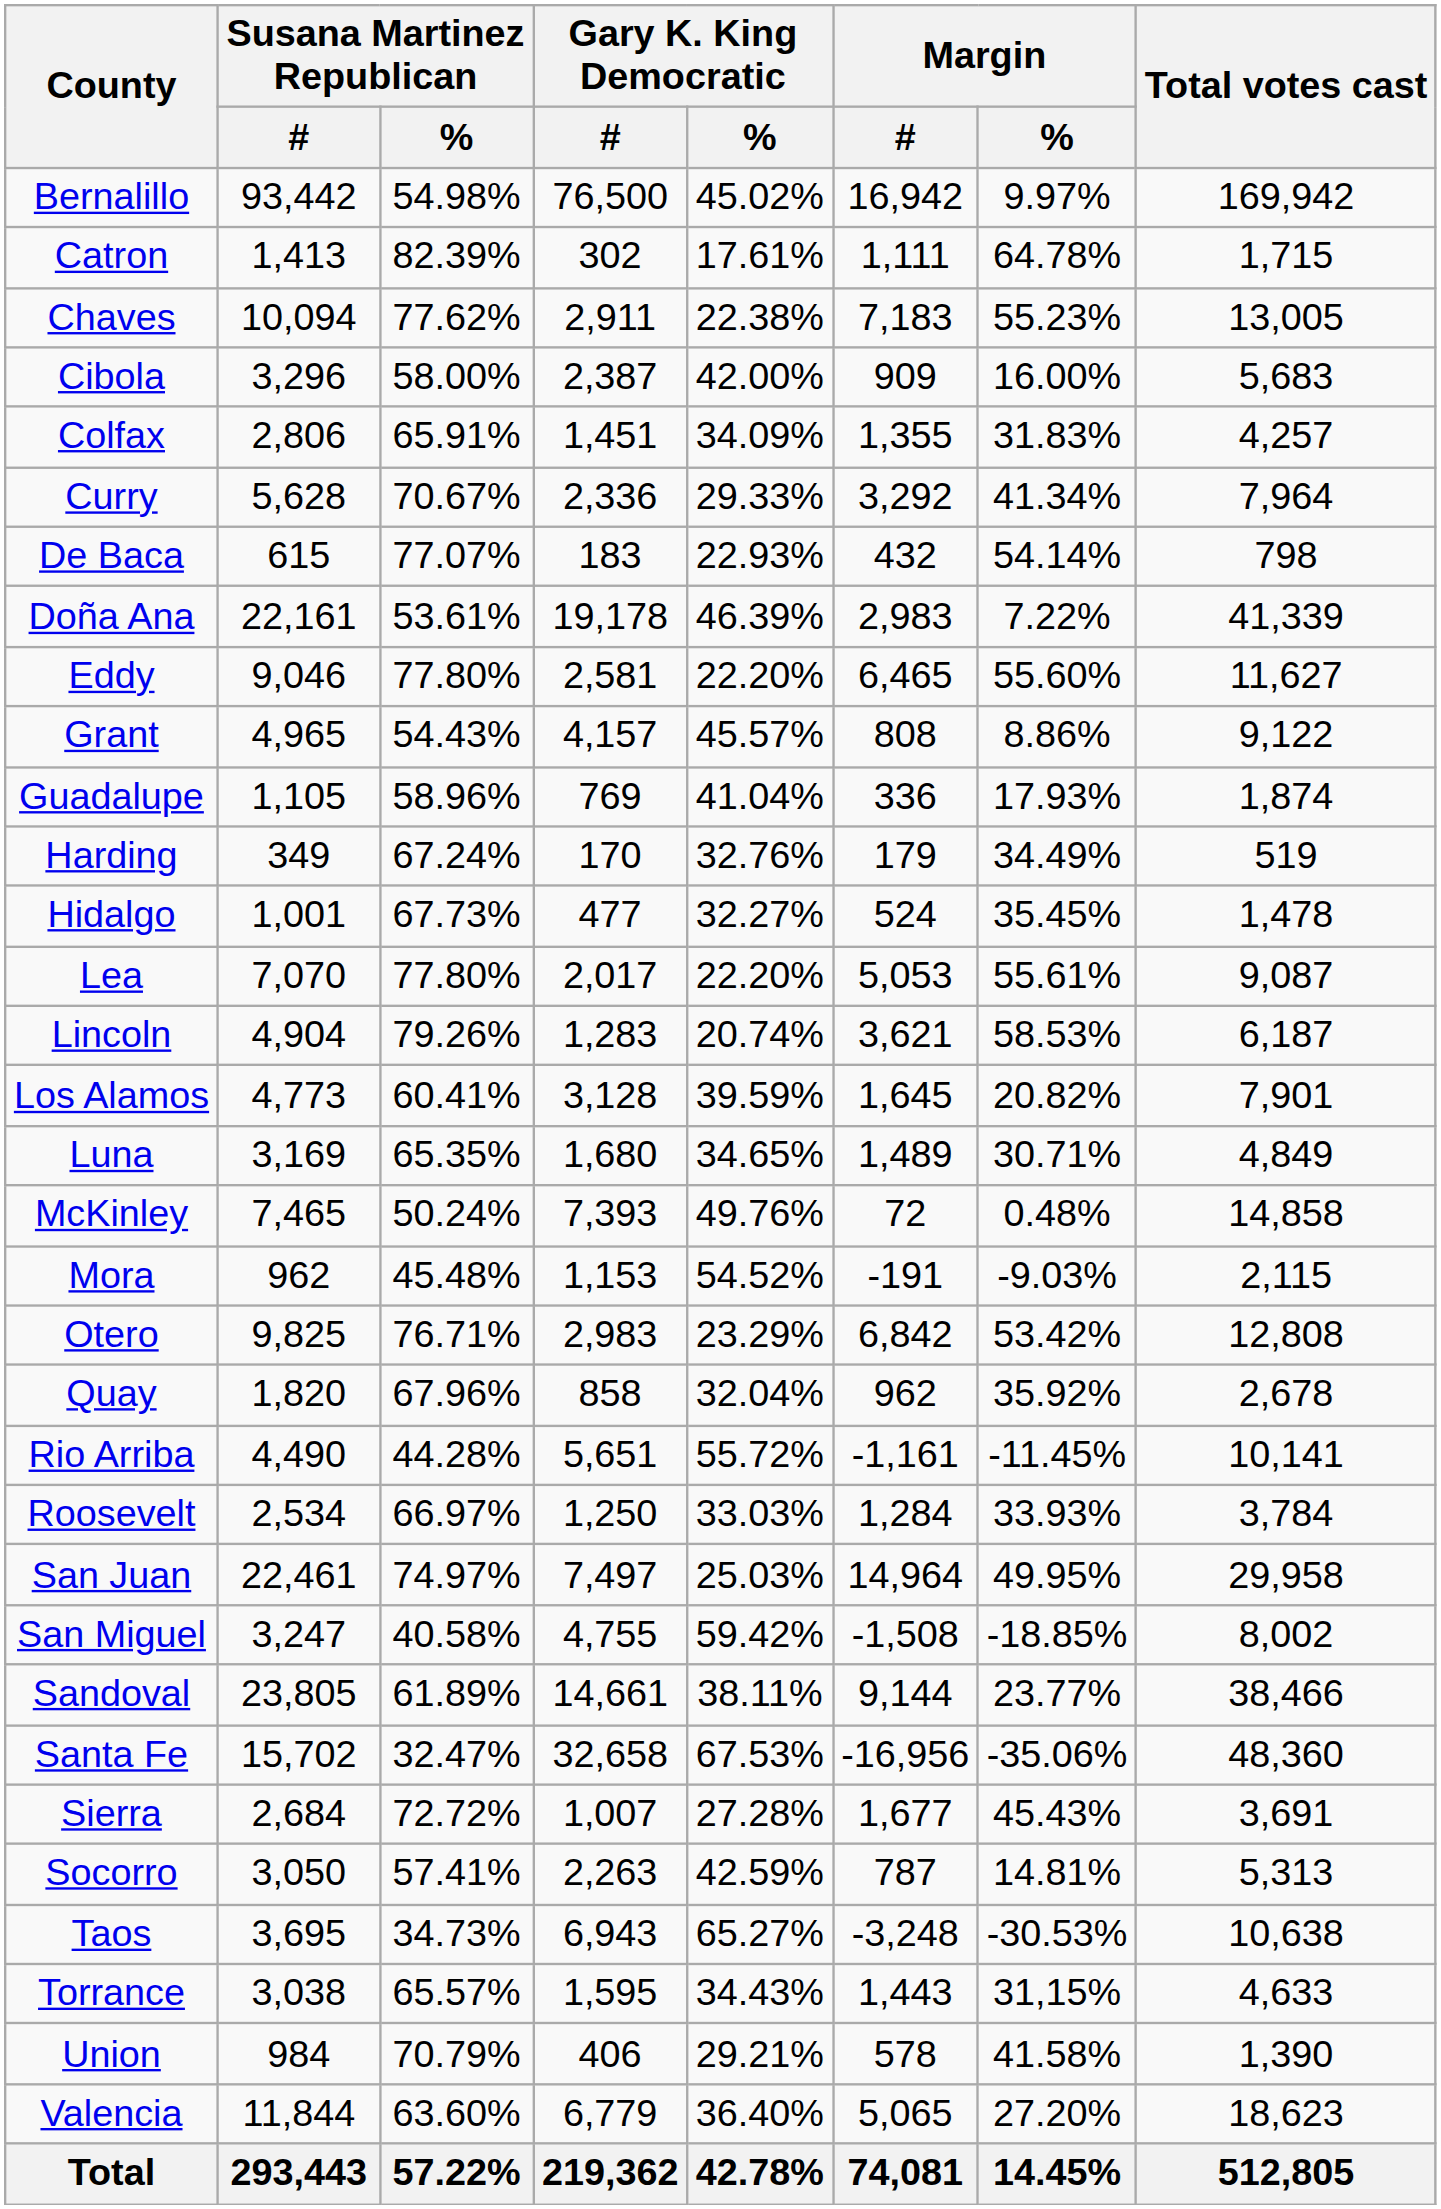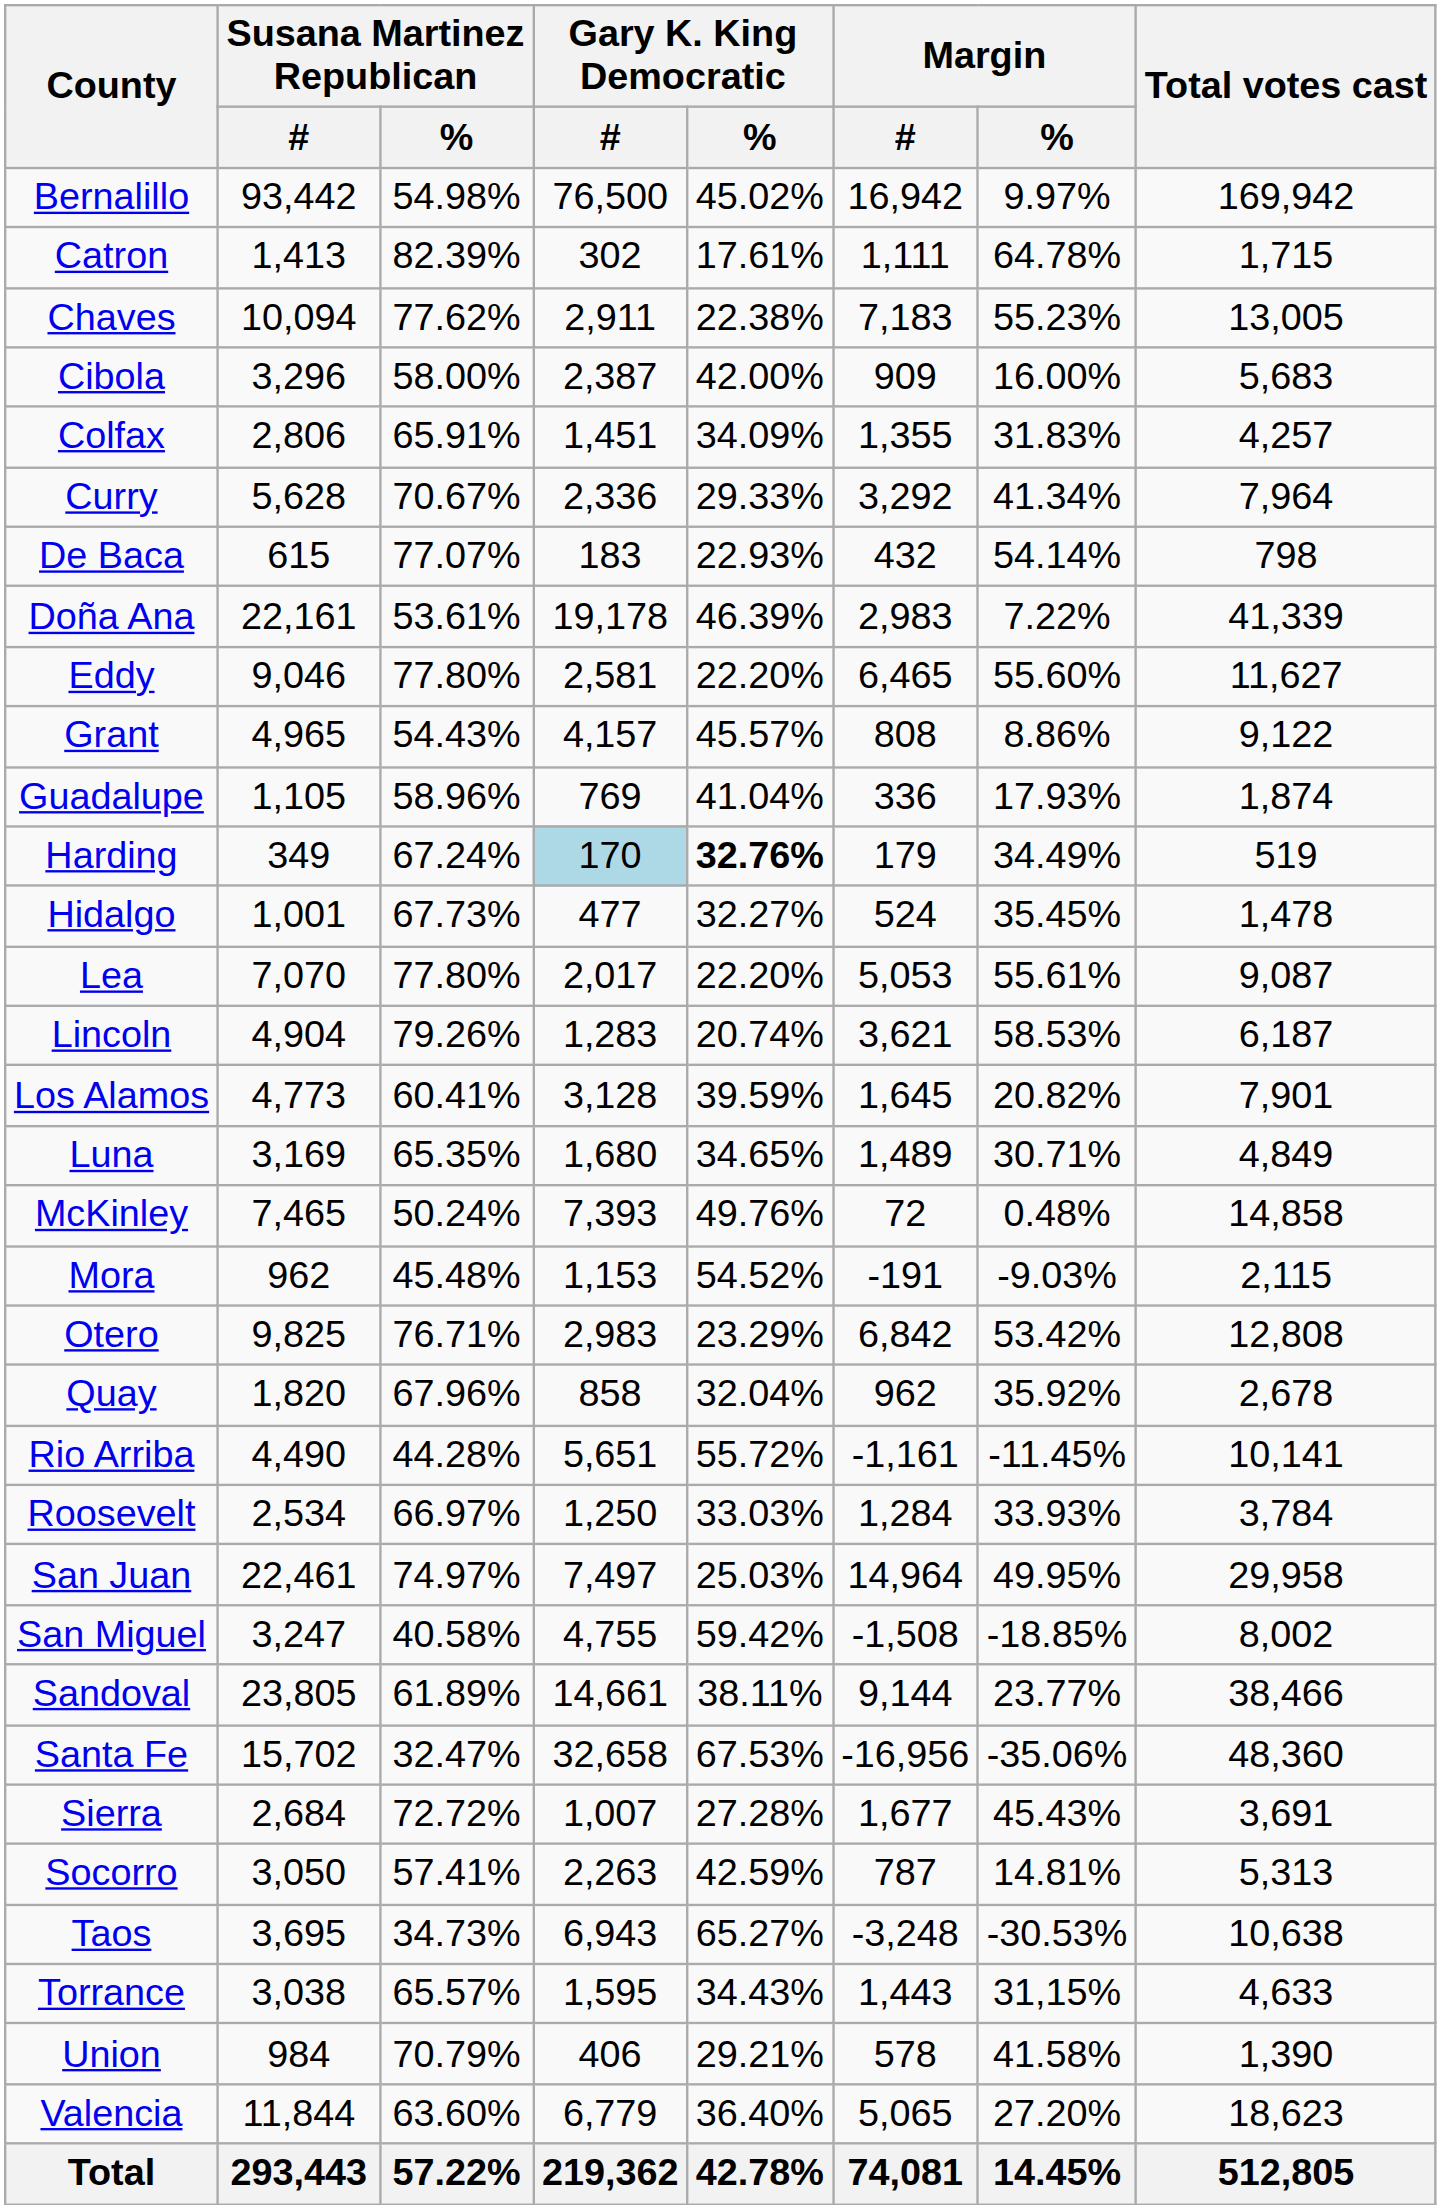(610, 855) no background -> (610, 855) lightblue background
(760, 855) normal -> (760, 855) bold
